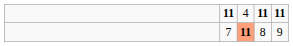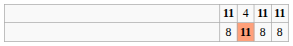(229, 32) 7 -> (229, 32) 8
(280, 32) 9 -> (280, 32) 8
